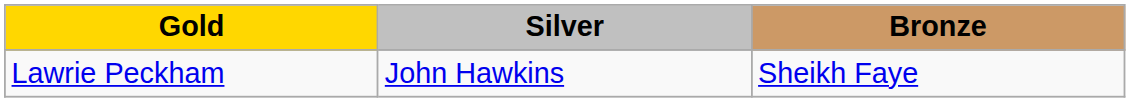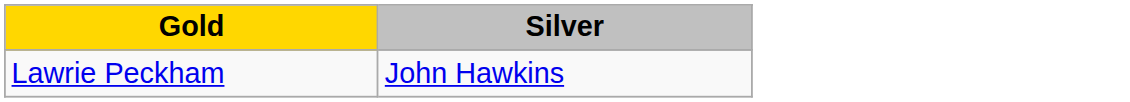- column: (938, 27)
